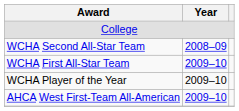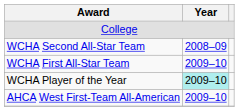(206, 81) no background -> (206, 81) paleturquoise background
